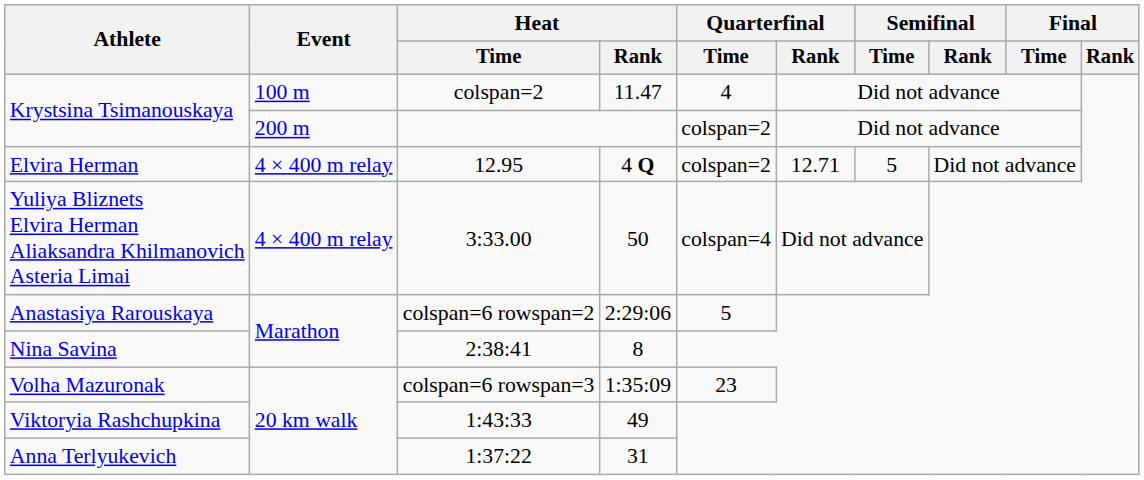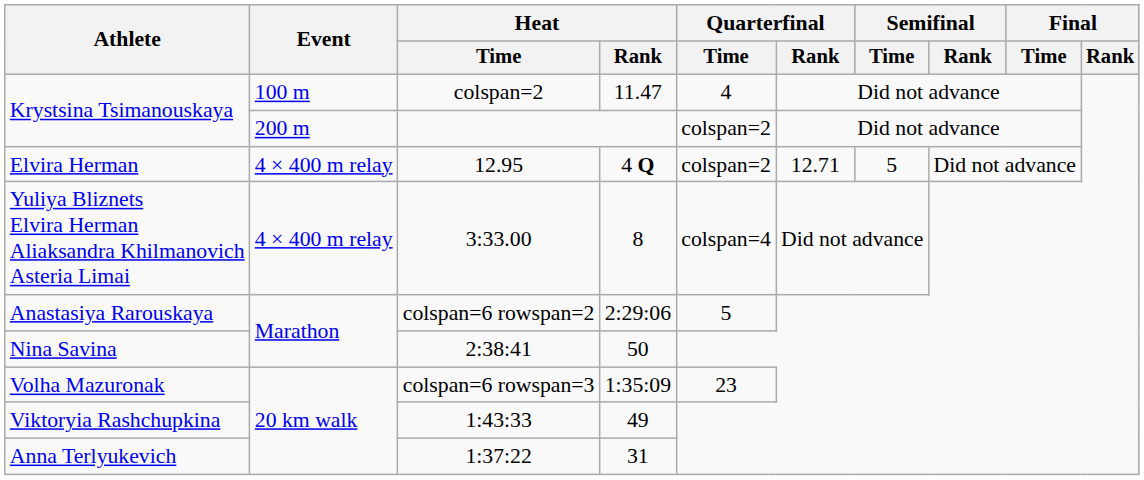(638, 238) 50 -> (638, 238) 8
(638, 348) 8 -> (638, 348) 50
